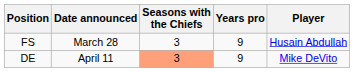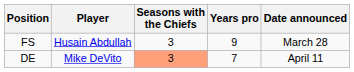columns swapped: (308, 19) <-> (96, 19)
(240, 59) 9 -> (234, 59) 7
